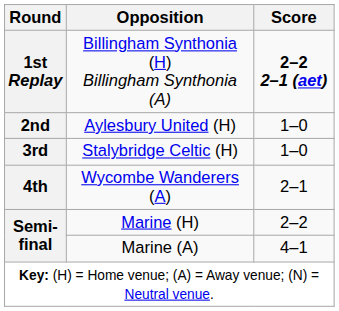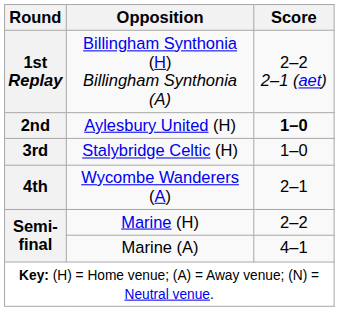(294, 71) bold -> (294, 71) normal
(294, 125) normal -> (294, 125) bold
